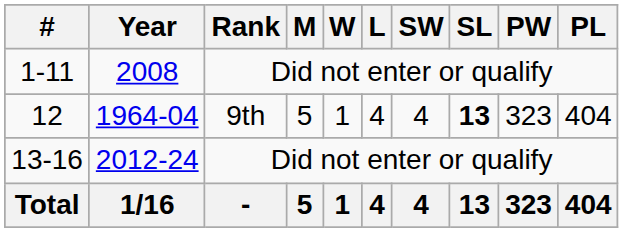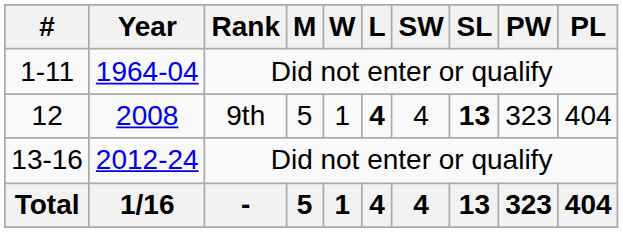(147, 71) 2008 -> (147, 71) 1964-04
(147, 115) 1964-04 -> (147, 115) 2008
(377, 115) normal -> (377, 115) bold
